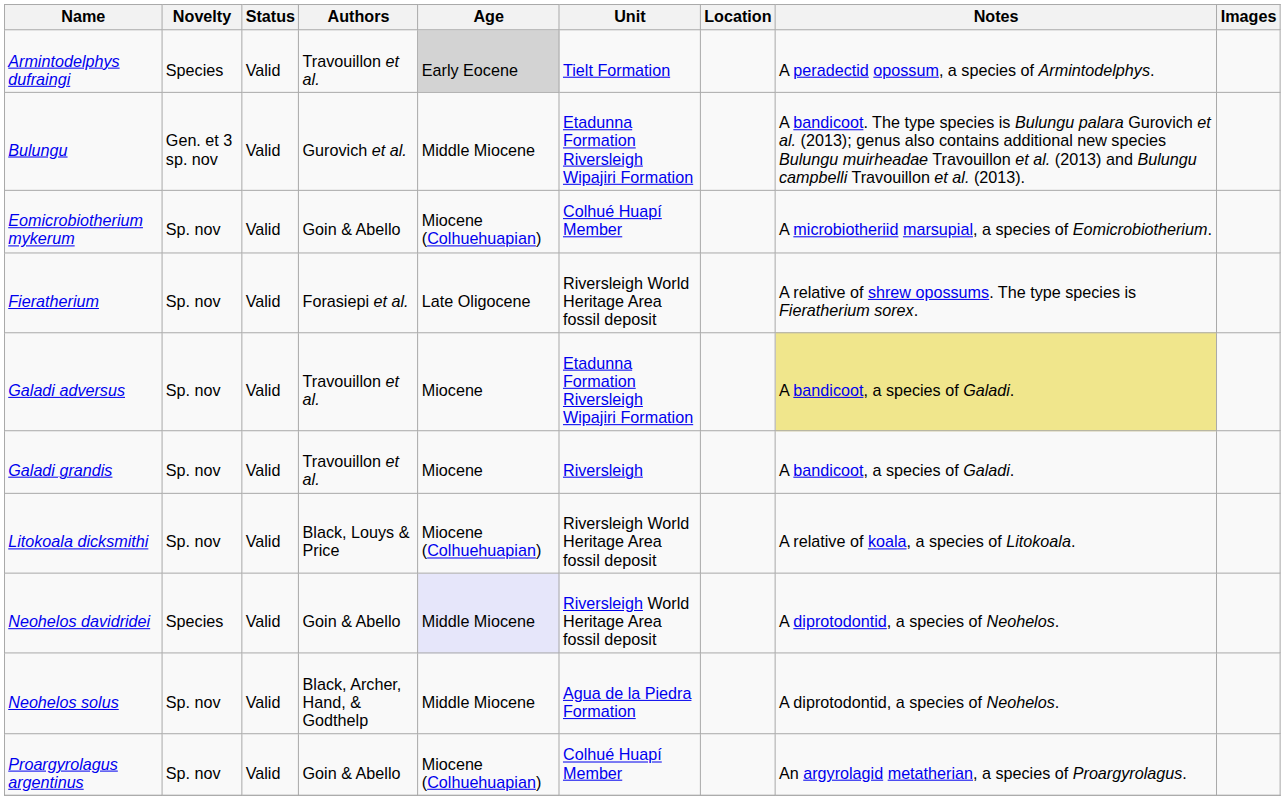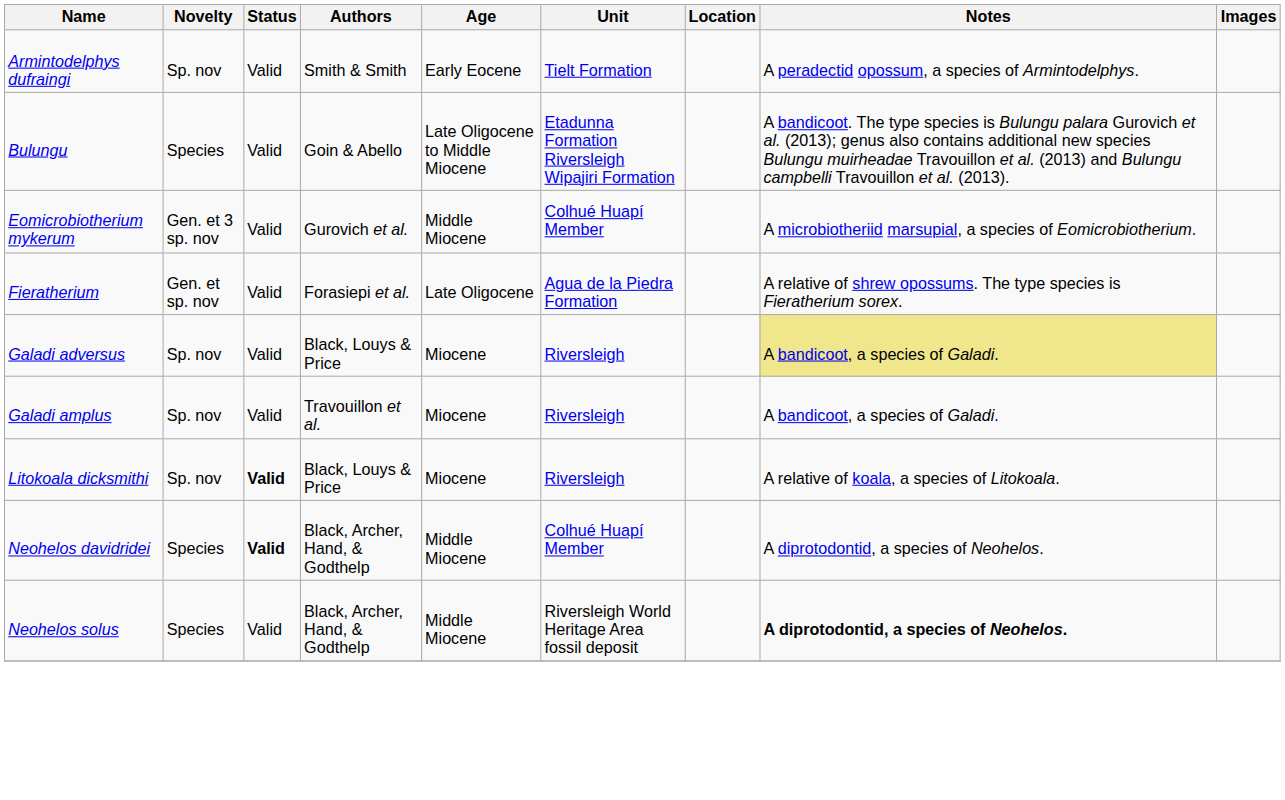(195, 70) Species -> (194, 70) Sp. nov
(351, 70) Travouillon et al. -> (355, 70) Smith & Smith
(470, 70) lightgrey background -> (473, 70) no background
(199, 150) Gen. et 3 sp. nov -> (195, 150) Species
(355, 150) Gurovich et al. -> (353, 150) Goin & Abello
(478, 150) Middle Miocene -> (479, 150) Late Oligocene to Middle Miocene
(193, 230) Sp. nov -> (200, 230) Gen. et 3 sp. nov
(352, 230) Goin & Abello -> (356, 230) Gurovich et al.
(482, 230) Miocene (Colhuehuapian) -> (456, 230) Middle Miocene
(193, 301) Sp. nov -> (193, 292) Gen. et sp. nov
(626, 301) Riversleigh World Heritage Area fossil deposit -> (609, 292) Agua de la Piedra Formation
(351, 390) Travouillon et al. -> (358, 354) Black, Louys & Price
(628, 390) Etadunna Formation Riversleigh Wipajiri Formation -> (585, 354) Riversleigh
+ row: (60, 416)
- row: (60, 471)
(263, 542) normal -> (266, 478) bold
(482, 542) Miocene (Colhuehuapian) -> (456, 478) Miocene
(626, 542) Riversleigh World Heritage Area fossil deposit -> (585, 478) Riversleigh
(263, 622) normal -> (266, 549) bold
(352, 622) Goin & Abello -> (353, 549) Black, Archer, Hand, & Godthelp
(478, 622) lavender background -> (456, 549) no background
(626, 622) Riversleigh World Heritage Area fossil deposit -> (594, 540) Colhué Huapí Member
(193, 702) Sp. nov -> (195, 629) Species
(627, 702) Agua de la Piedra Formation -> (608, 629) Riversleigh World Heritage Area fossil deposit
(919, 702) normal -> (915, 629) bold
- row: (63, 773)
